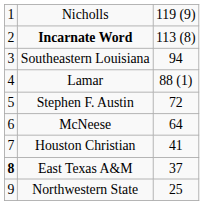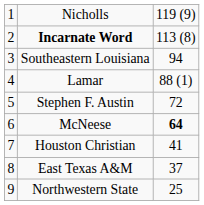(176, 124) normal -> (176, 124) bold
(11, 168) bold -> (11, 168) normal
